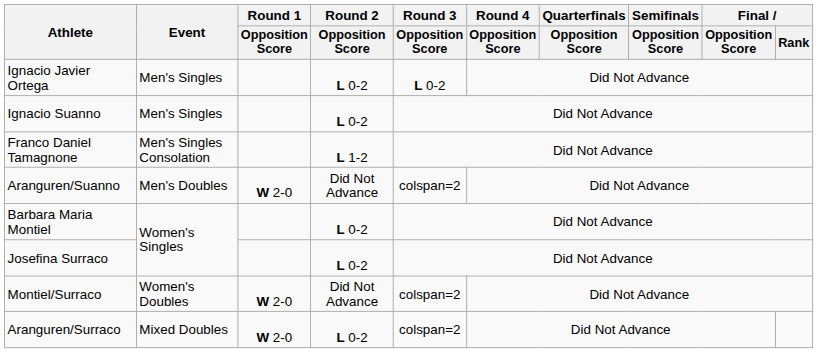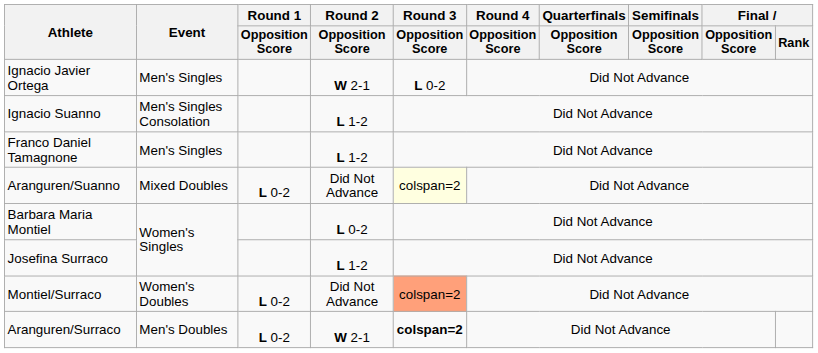(352, 85) L 0-2 -> (352, 85) W 2-1
(181, 114) Men's Singles -> (181, 114) Men's Singles Consolation
(352, 121) L 0-2 -> (352, 121) L 1-2
(181, 150) Men's Singles Consolation -> (181, 150) Men's Singles
(183, 186) Men's Doubles -> (184, 186) Mixed Doubles
(274, 194) W 2-0 -> (274, 194) L 0-2
(430, 186) no background -> (430, 186) lightyellow background
(352, 266) L 0-2 -> (352, 266) L 1-2
(274, 302) W 2-0 -> (274, 302) L 0-2
(430, 294) no background -> (430, 294) lightsalmon background
(184, 330) Mixed Doubles -> (183, 330) Men's Doubles
(274, 338) W 2-0 -> (274, 338) L 0-2
(352, 338) L 0-2 -> (352, 338) W 2-1
(430, 330) normal -> (430, 330) bold
